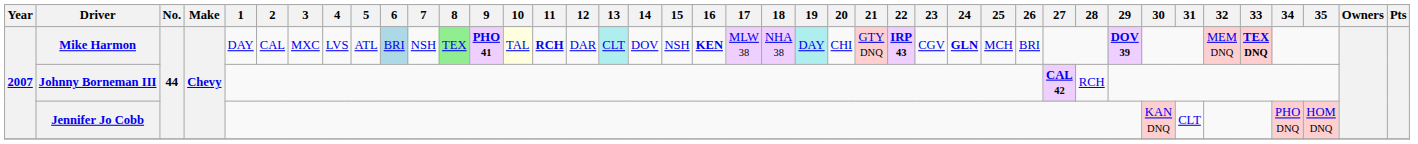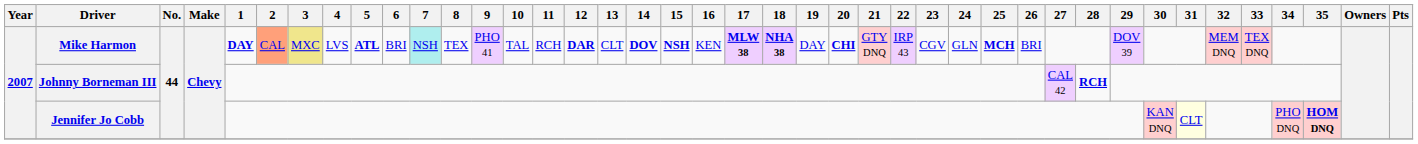(241, 45) normal -> (241, 45) bold
(272, 45) no background -> (272, 45) lightsalmon background
(305, 45) no background -> (305, 45) khaki background
(366, 45) normal -> (367, 45) bold
(394, 45) lightblue background -> (396, 45) no background
(423, 45) no background -> (425, 45) paleturquoise background
(454, 45) lightgreen background -> (456, 45) no background
(486, 45) bold -> (487, 44) normal
(518, 45) lightyellow background -> (518, 45) no background
(550, 45) bold -> (548, 45) normal
(583, 45) normal -> (581, 45) bold
(614, 45) paleturquoise background -> (612, 45) no background
(645, 45) normal -> (643, 45) bold
(677, 45) normal -> (676, 45) bold
(709, 45) bold -> (708, 45) normal
(744, 44) normal -> (743, 45) bold
(779, 44) normal -> (779, 45) bold
(811, 45) paleturquoise background -> (812, 45) no background
(841, 45) normal -> (844, 45) bold
(901, 45) bold -> (903, 44) normal
(964, 45) bold -> (965, 45) normal
(999, 45) normal -> (999, 45) bold
(1125, 45) bold -> (1127, 44) normal
(1256, 45) bold -> (1257, 44) normal
(1059, 82) bold -> (1060, 82) normal
(1092, 82) normal -> (1093, 82) bold
(1190, 120) no background -> (1191, 120) lightyellow background
(1321, 119) normal -> (1322, 120) bold
